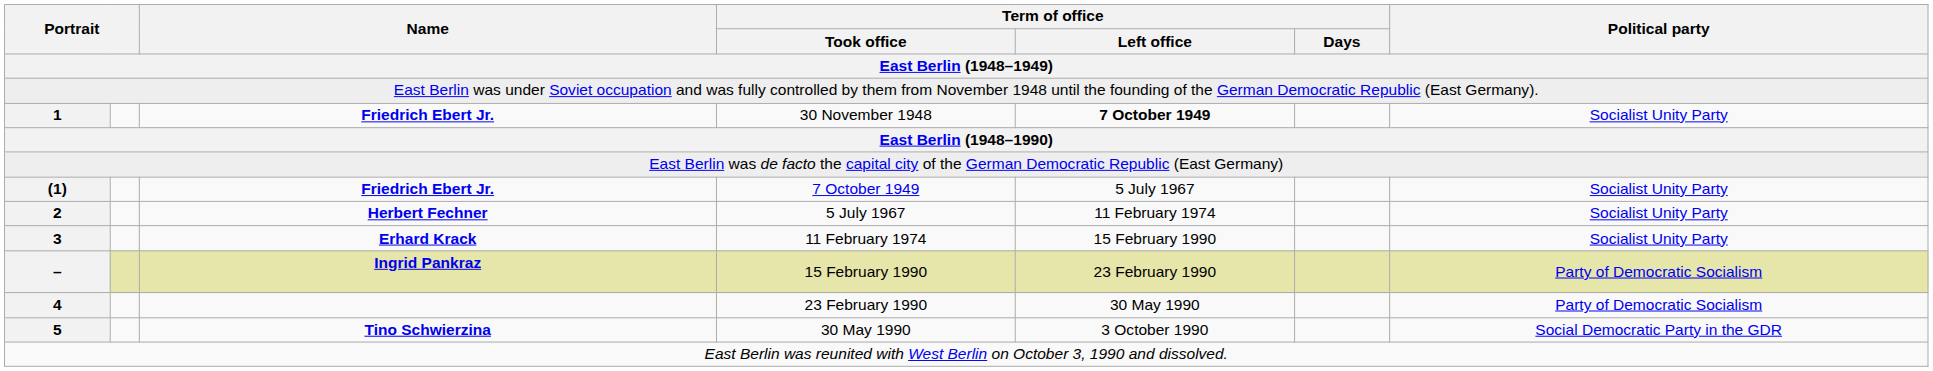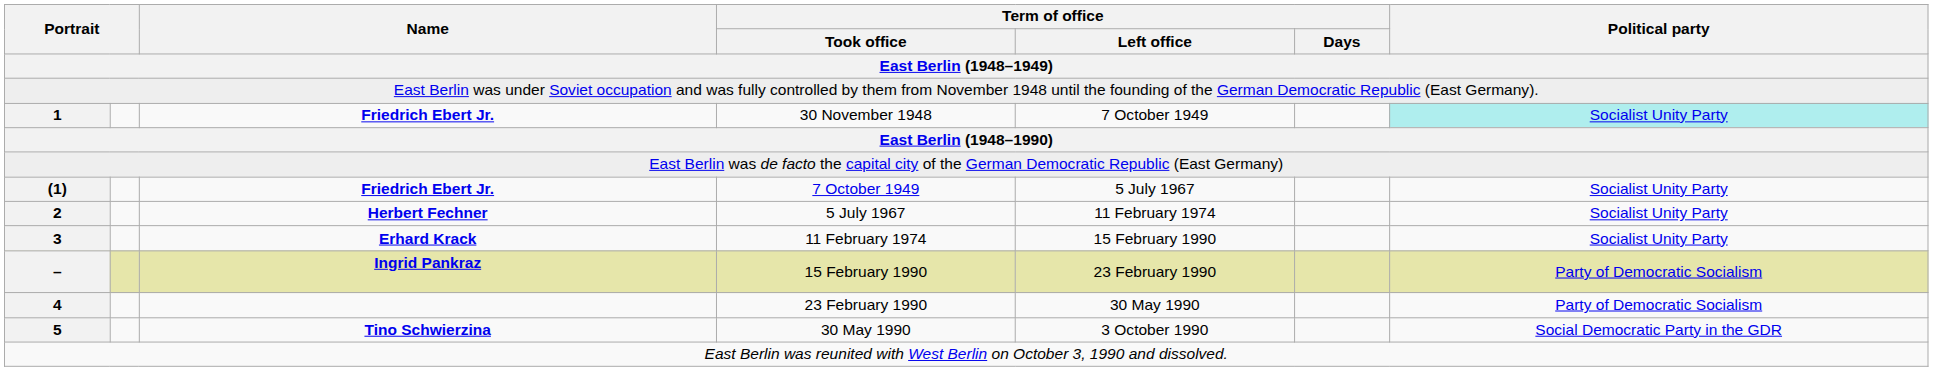(1155, 115) bold -> (1155, 115) normal
(1659, 115) no background -> (1659, 115) paleturquoise background
